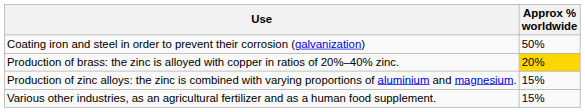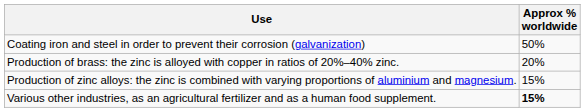(533, 62) gold background -> (533, 62) no background
(533, 98) normal -> (533, 98) bold
